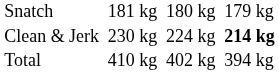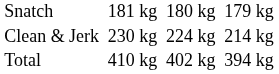(249, 36) bold -> (249, 36) normal
